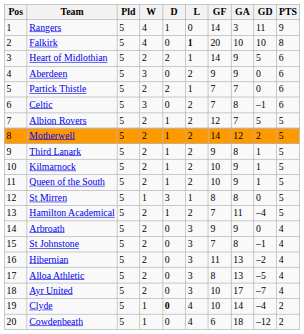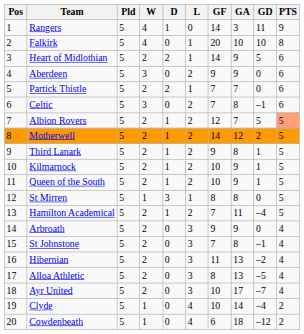(190, 43) bold -> (190, 43) normal
(281, 120) no background -> (281, 120) lightsalmon background
(167, 306) bold -> (167, 306) normal
